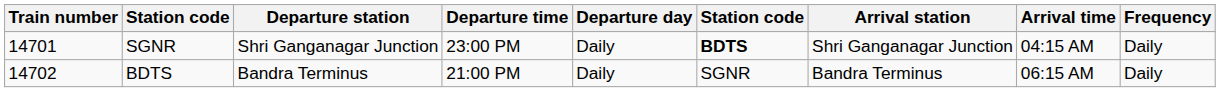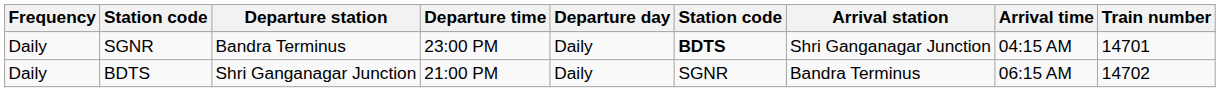columns swapped: (63, 18) <-> (1168, 18)
(338, 45) Shri Ganganagar Junction -> (281, 45) Bandra Terminus
(303, 73) Bandra Terminus -> (316, 73) Shri Ganganagar Junction
